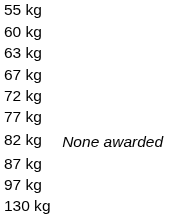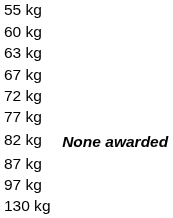(113, 142) normal -> (115, 142) bold
